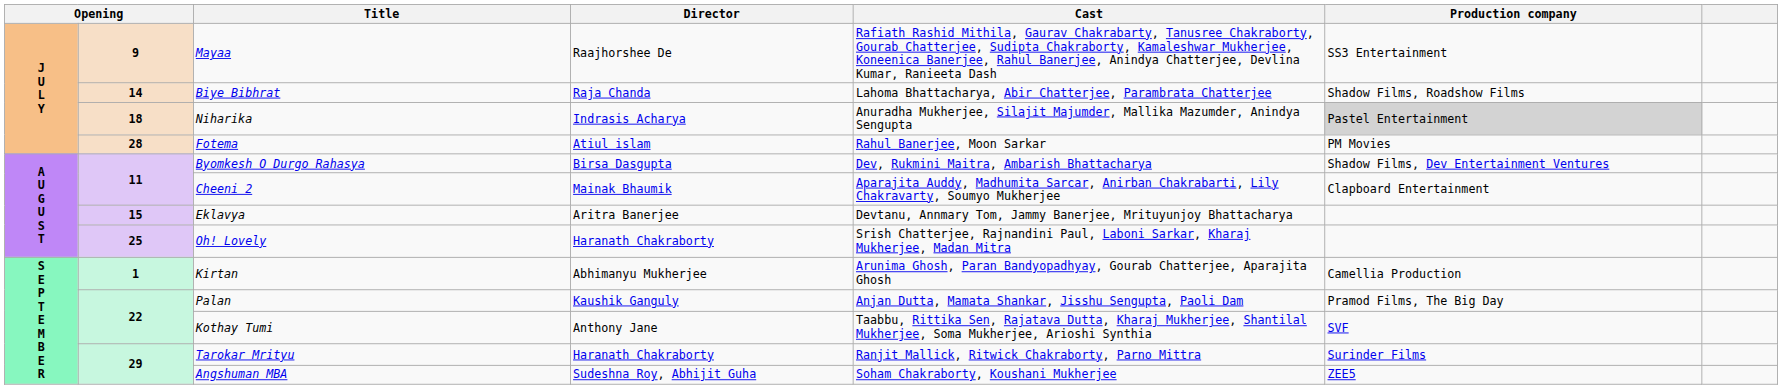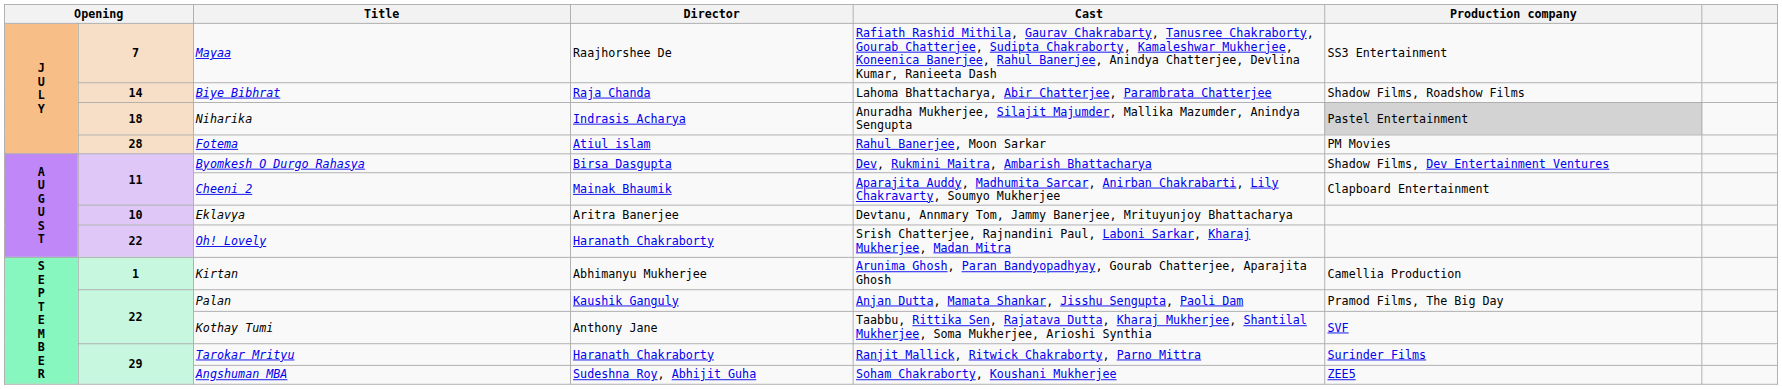(136, 53) 9 -> (136, 53) 7
(136, 215) 15 -> (136, 215) 10
(136, 241) 25 -> (136, 241) 22
